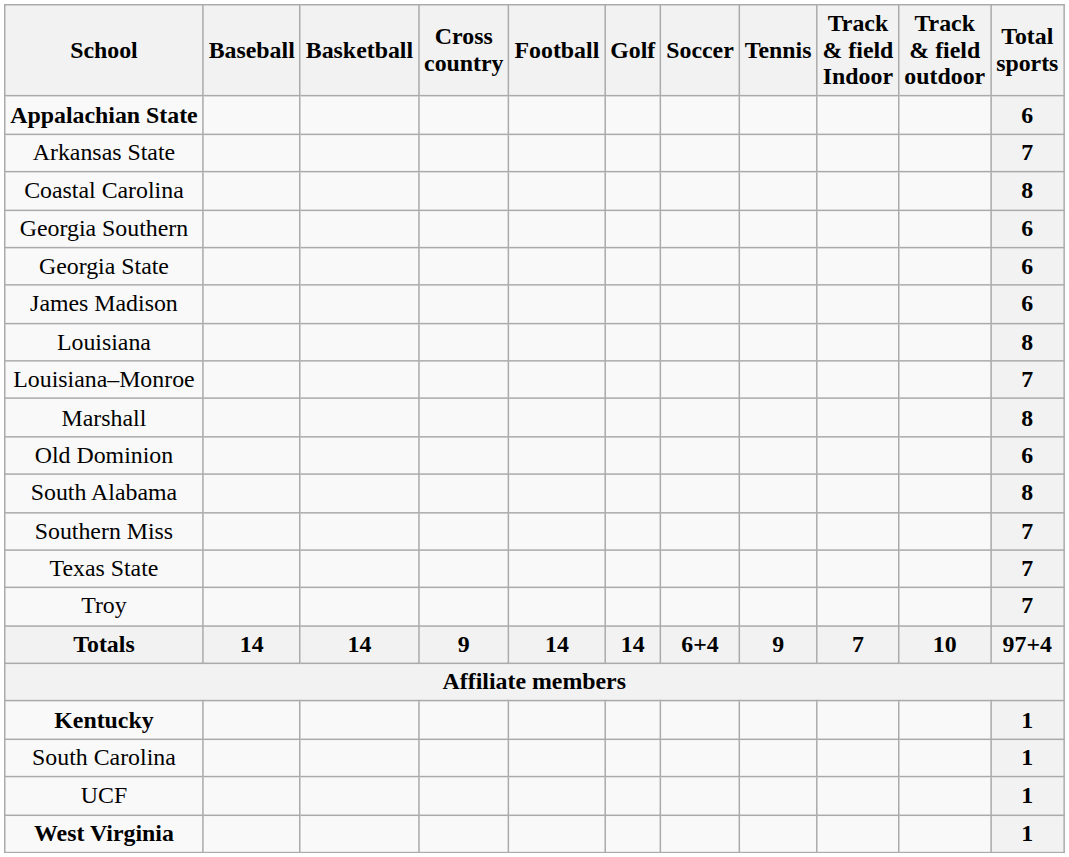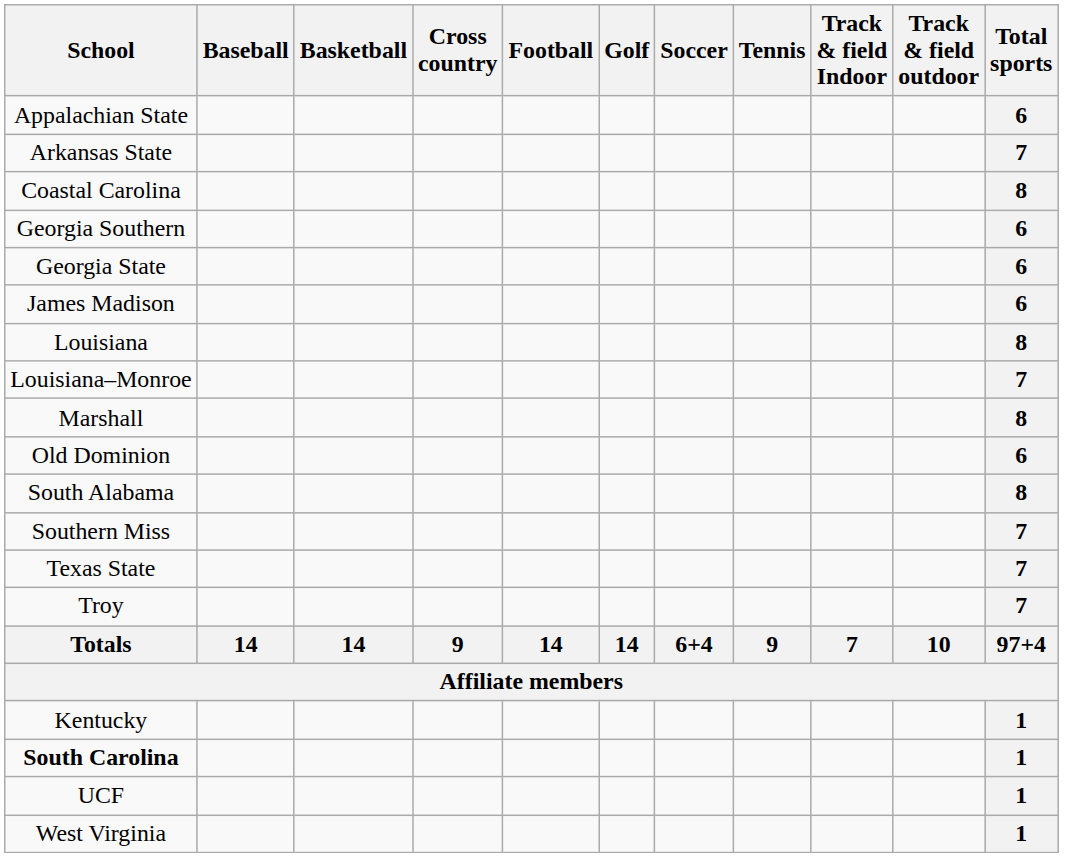(104, 114) bold -> (101, 114) normal
(104, 719) bold -> (101, 719) normal
(104, 757) normal -> (101, 757) bold
(104, 833) bold -> (101, 833) normal
